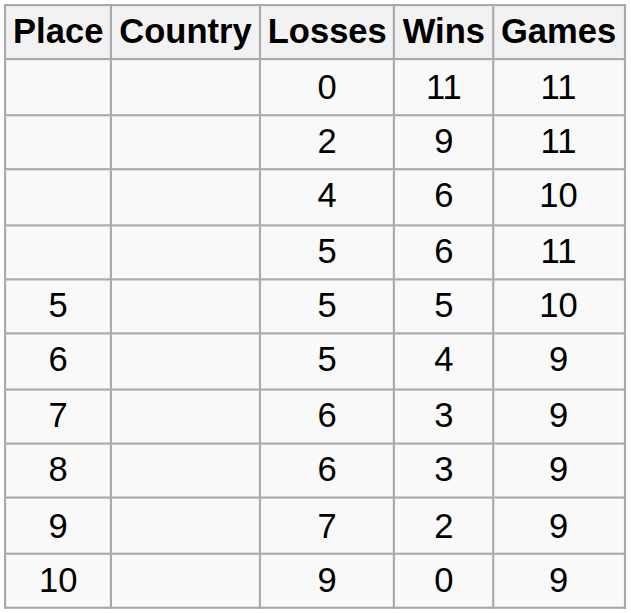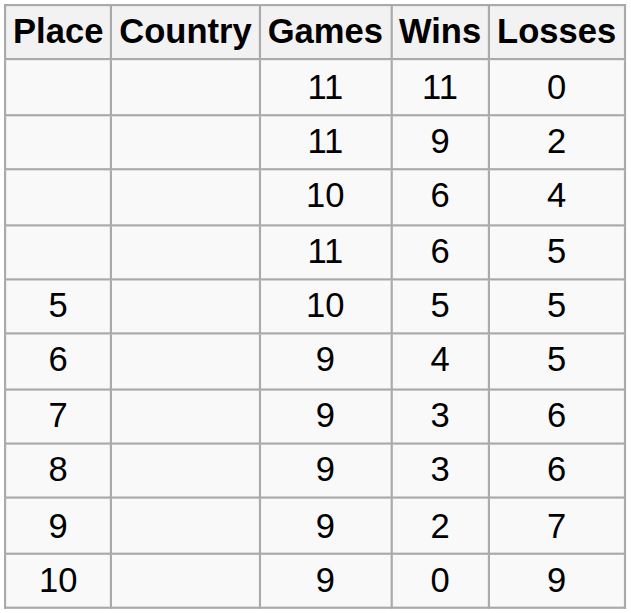columns swapped: (559, 31) <-> (327, 31)
